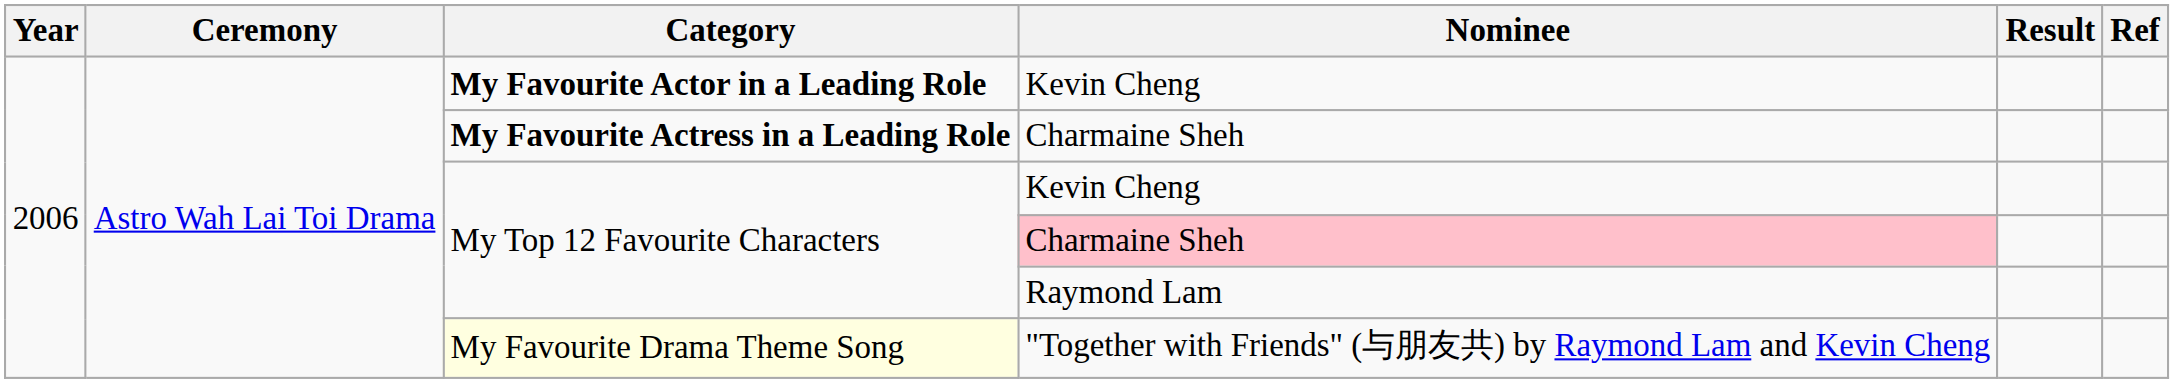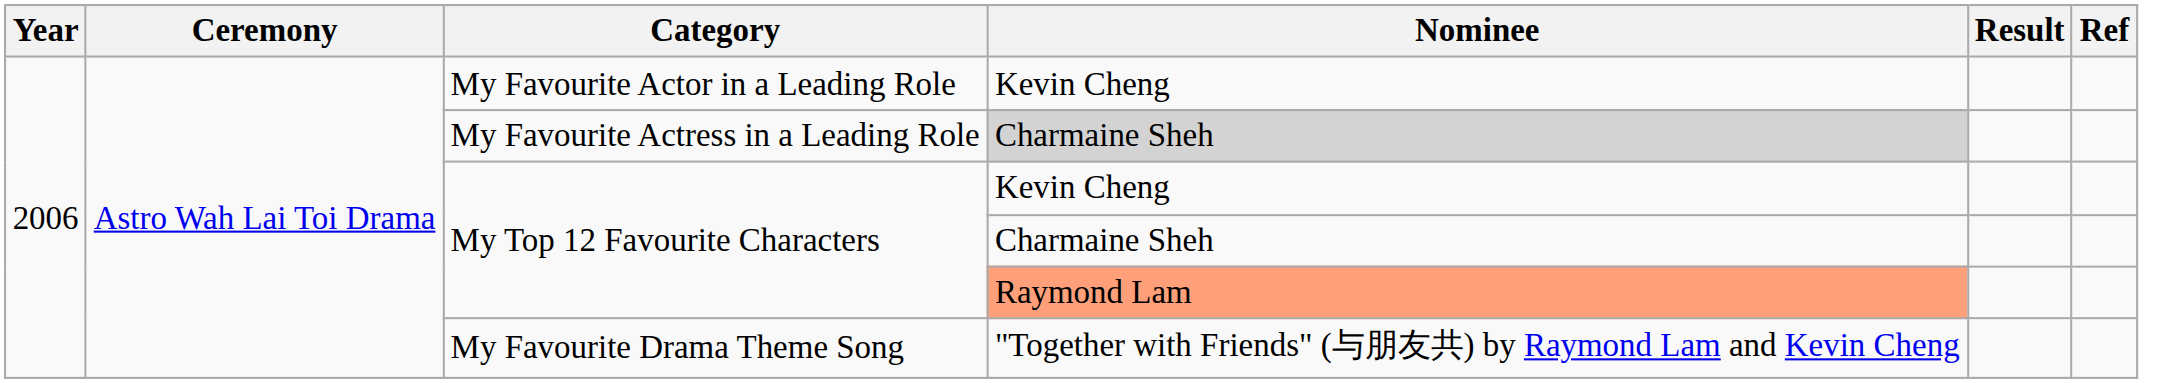(719, 82) bold -> (703, 82) normal
(730, 135) bold -> (715, 135) normal
(1135, 135) no background -> (1104, 135) lightgrey background
(1135, 239) pink background -> (1104, 239) no background
(1124, 291) no background -> (1093, 291) lightsalmon background
(677, 347) lightyellow background -> (677, 347) no background
